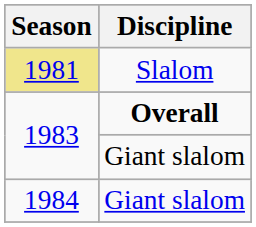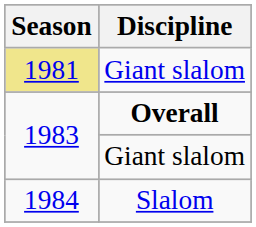(175, 69) Slalom -> (175, 69) Giant slalom
(175, 199) Giant slalom -> (175, 199) Slalom
